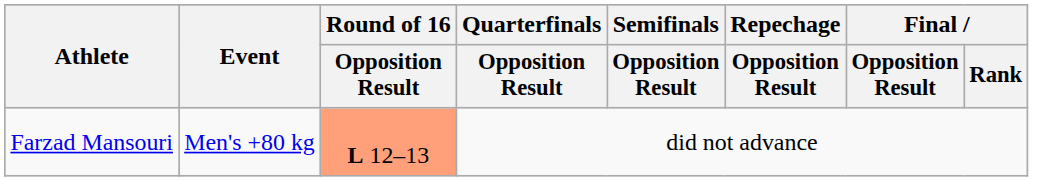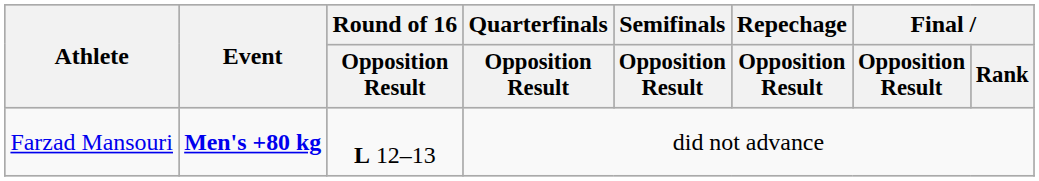(249, 141) normal -> (253, 141) bold
(388, 156) lightsalmon background -> (395, 156) no background
